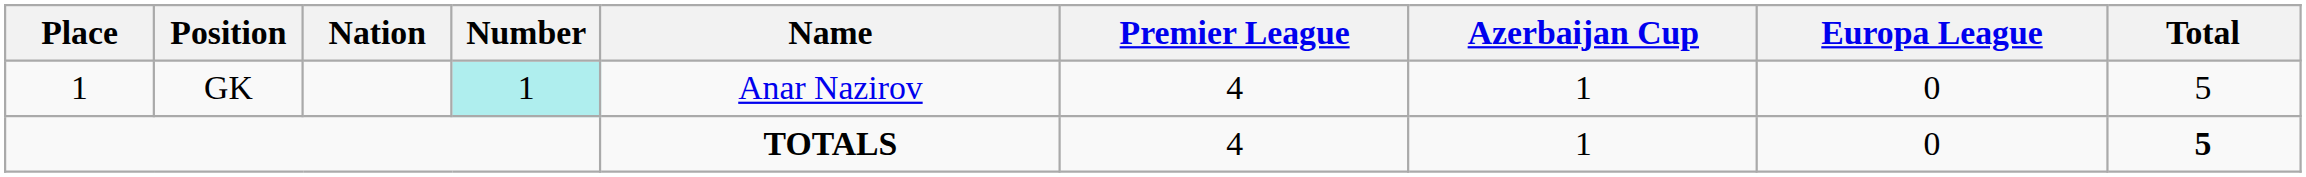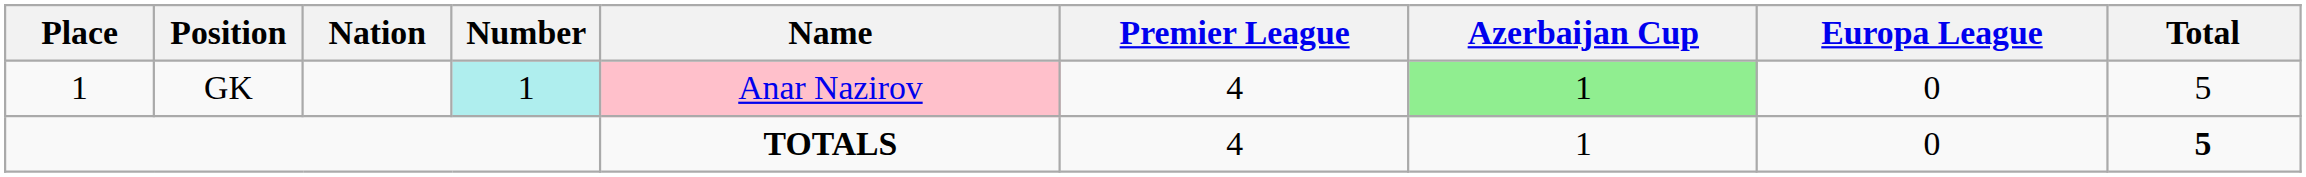(830, 88) no background -> (830, 88) pink background
(1583, 88) no background -> (1583, 88) lightgreen background
